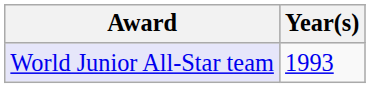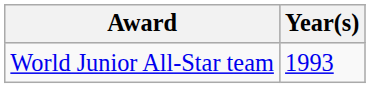(142, 62) lavender background -> (142, 62) no background
